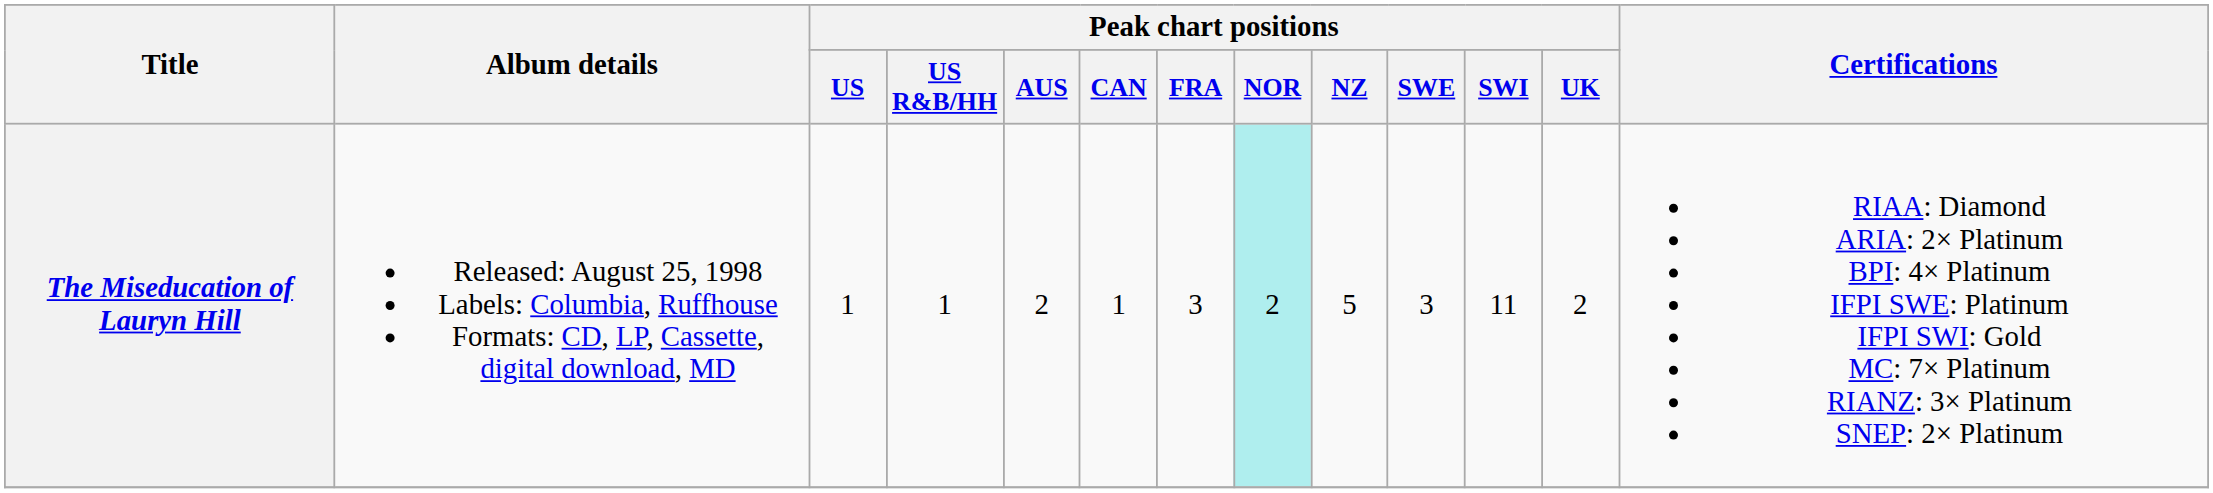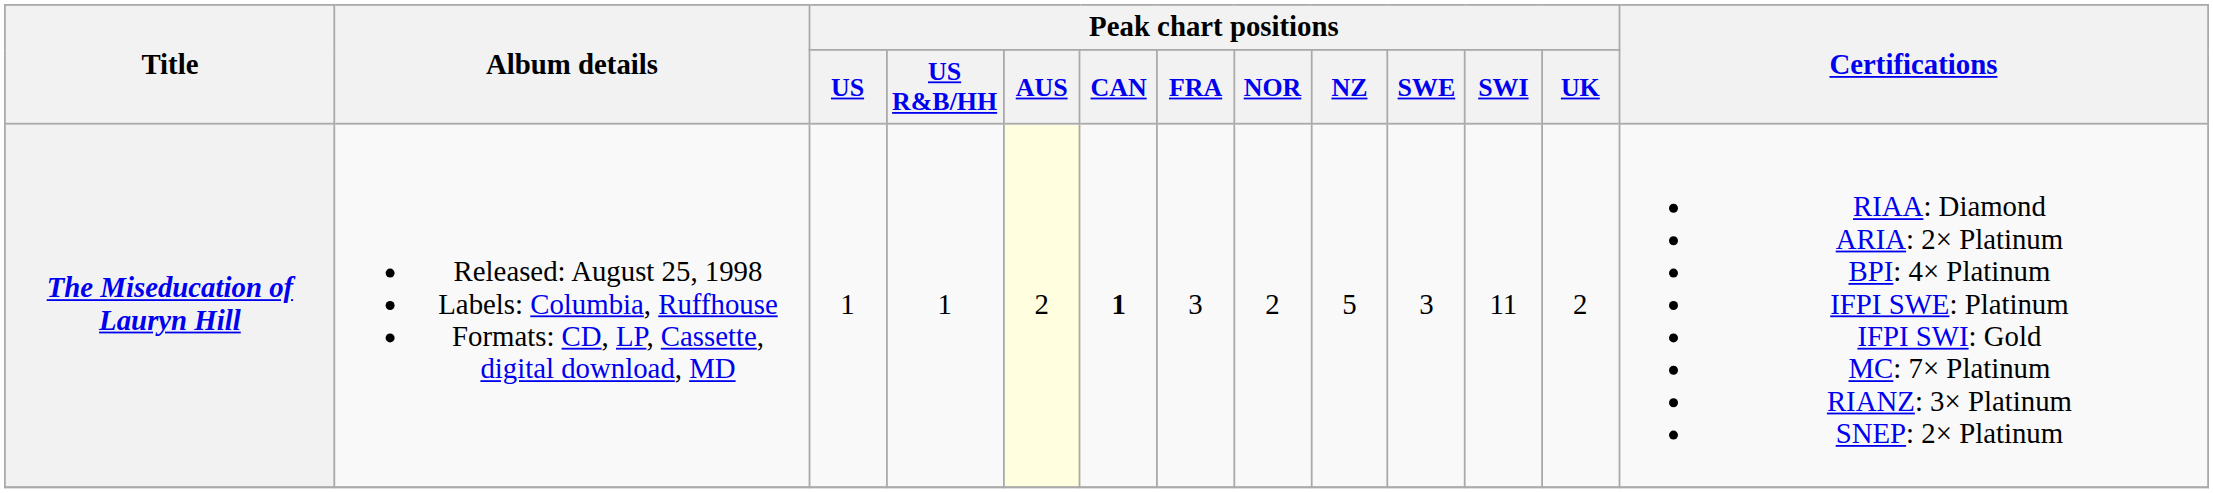(1042, 304) no background -> (1042, 304) lightyellow background
(1119, 304) normal -> (1119, 304) bold
(1273, 304) paleturquoise background -> (1273, 304) no background
